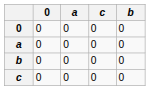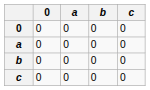columns swapped: (131, 12) <-> (102, 12)
